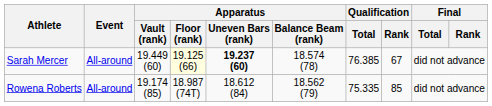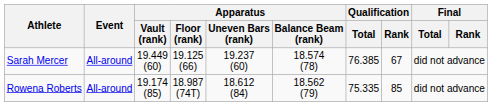(188, 61) lightyellow background -> (188, 61) no background
(239, 61) bold -> (239, 61) normal
